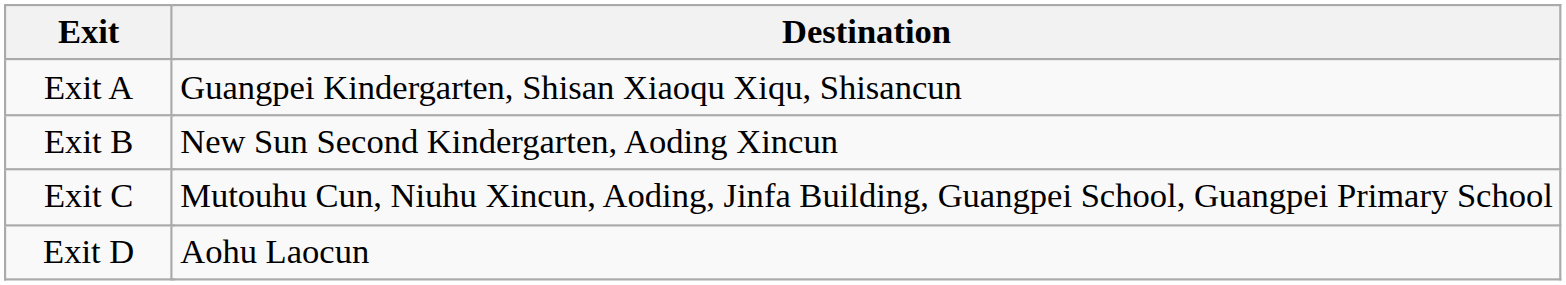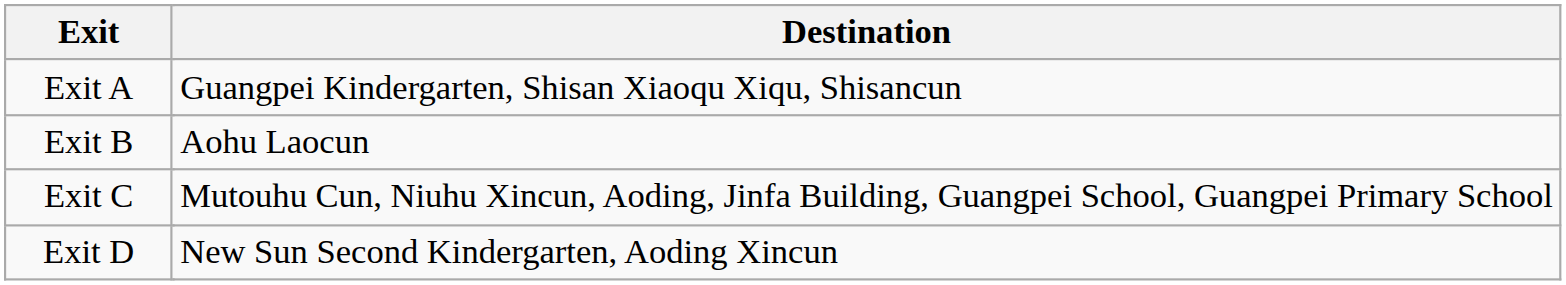(509, 141) New Sun Second Kindergarten, Aoding Xincun -> (275, 141) Aohu Laocun
(275, 251) Aohu Laocun -> (509, 251) New Sun Second Kindergarten, Aoding Xincun
